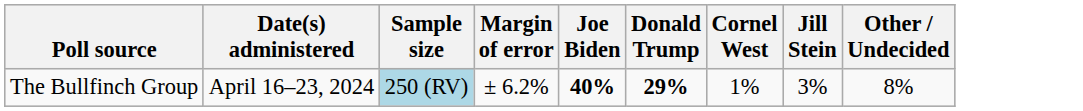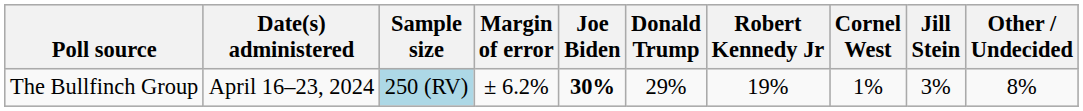+ column: (768, 36)
(592, 86) 40% -> (592, 86) 30%
(666, 86) bold -> (666, 86) normal
